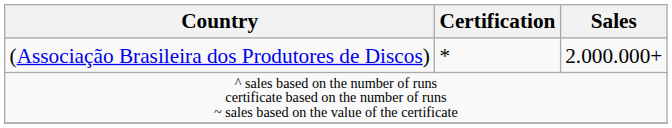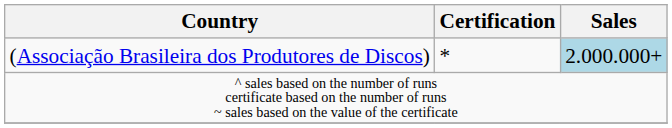(614, 55) no background -> (614, 55) lightblue background
